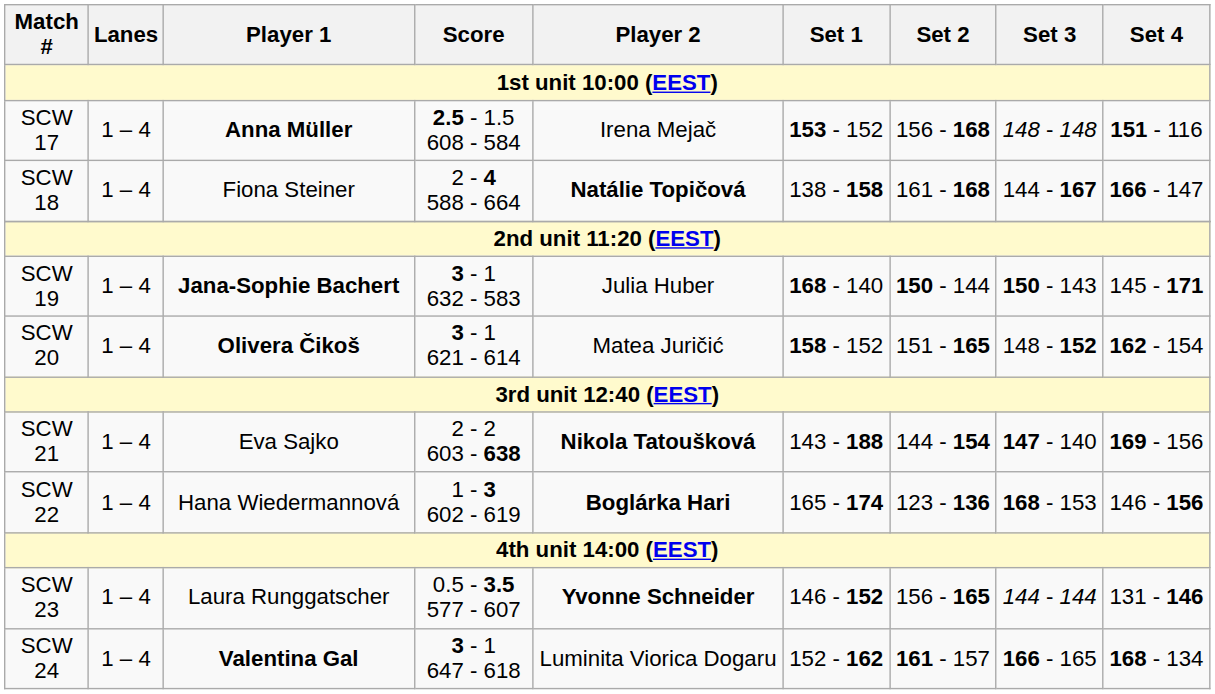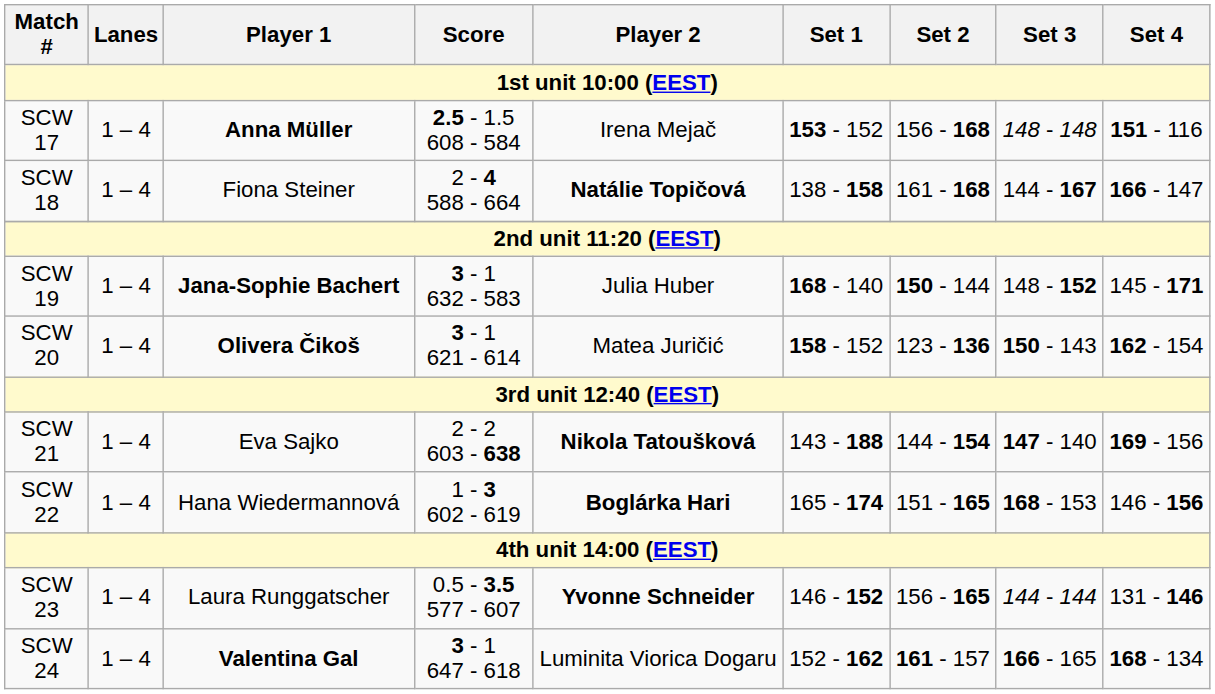(1050, 286) 150 - 143 -> (1050, 286) 148 - 152
(943, 346) 151 - 165 -> (943, 346) 123 - 136
(1050, 346) 148 - 152 -> (1050, 346) 150 - 143
(943, 502) 123 - 136 -> (943, 502) 151 - 165
